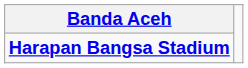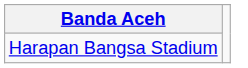(119, 47) bold -> (113, 47) normal
